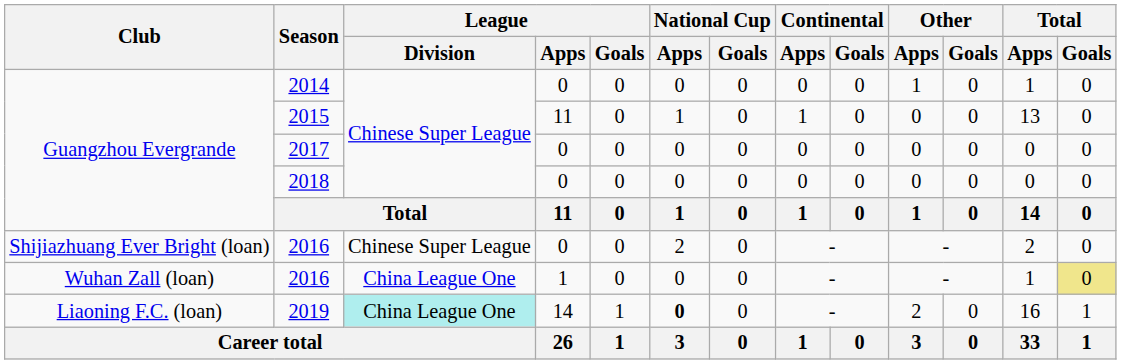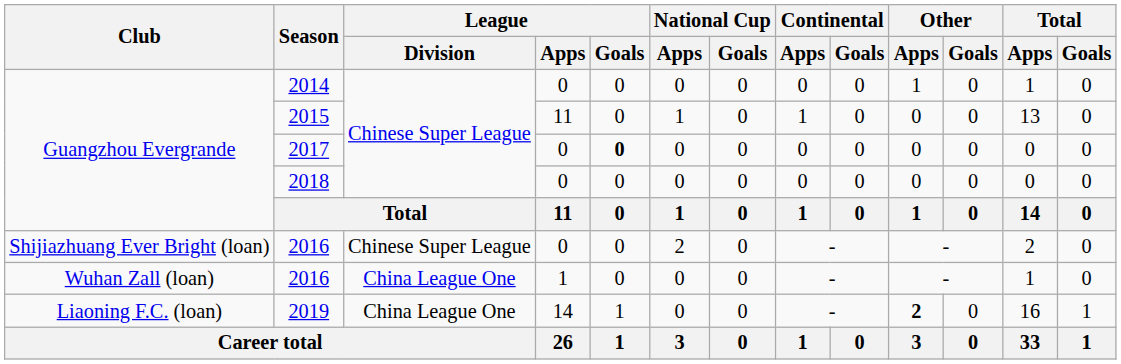(620, 149) normal -> (620, 149) bold
(1087, 278) khaki background -> (1087, 278) no background
(439, 310) paleturquoise background -> (439, 310) no background
(679, 310) bold -> (679, 310) normal
(916, 310) normal -> (916, 310) bold
